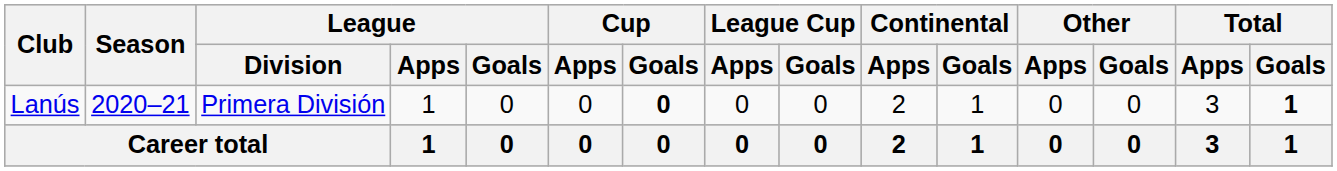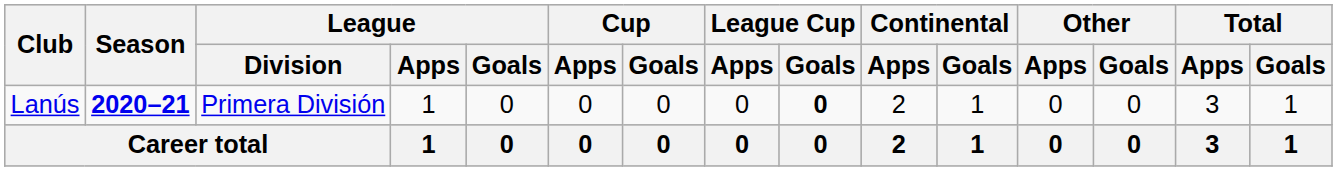(140, 104) normal -> (140, 104) bold
(664, 104) bold -> (664, 104) normal
(820, 104) normal -> (820, 104) bold
(1291, 104) bold -> (1291, 104) normal
